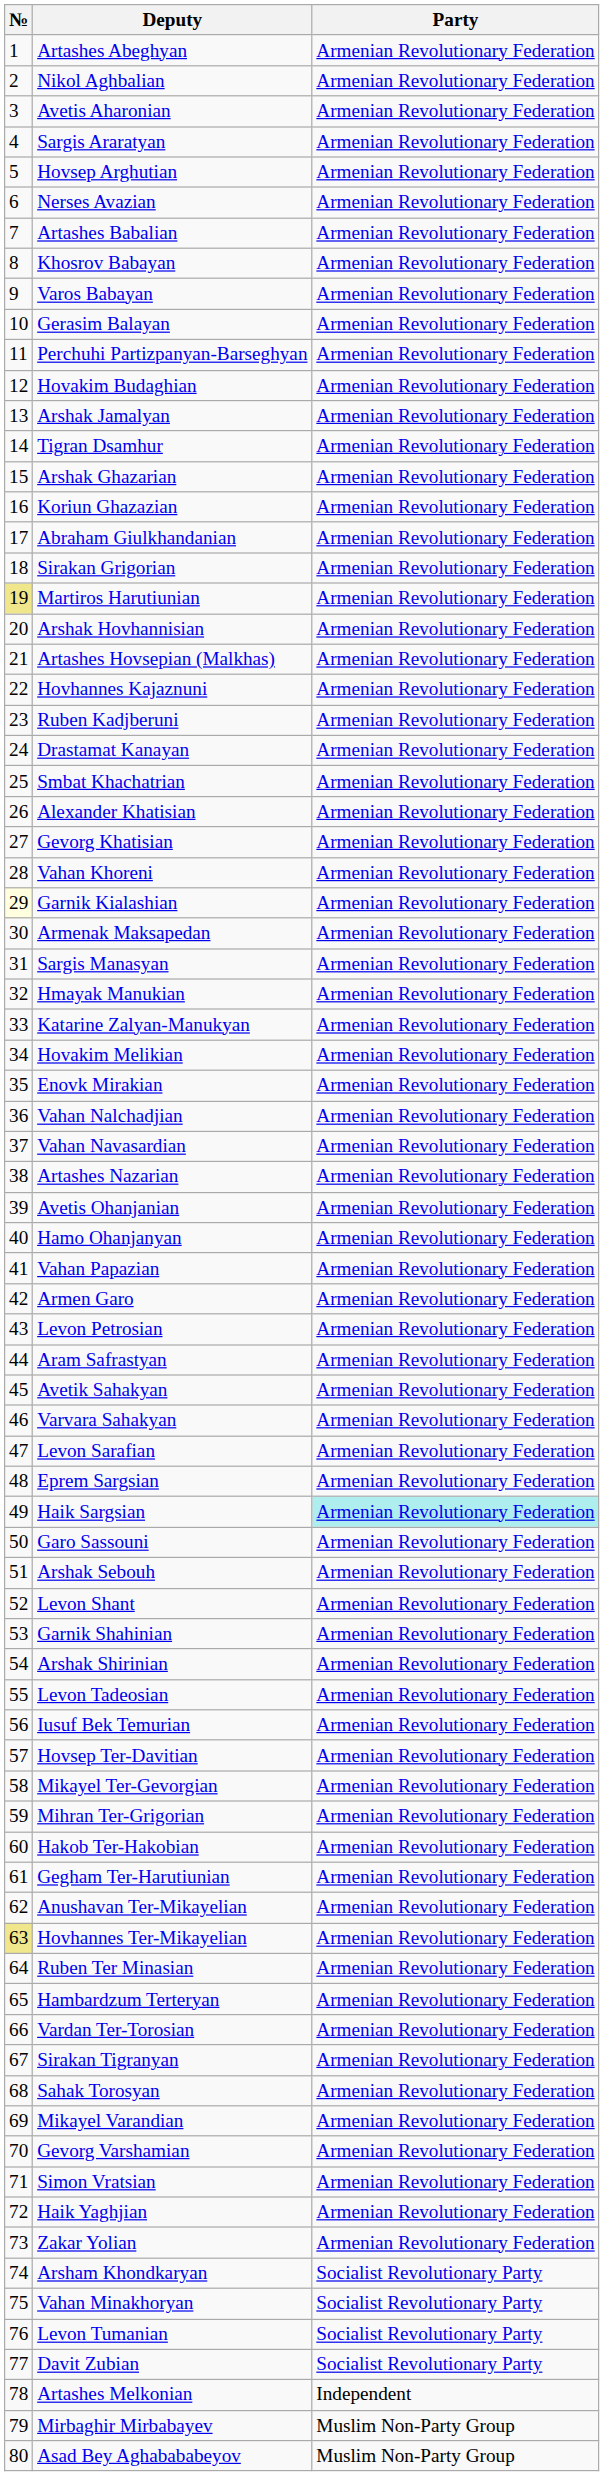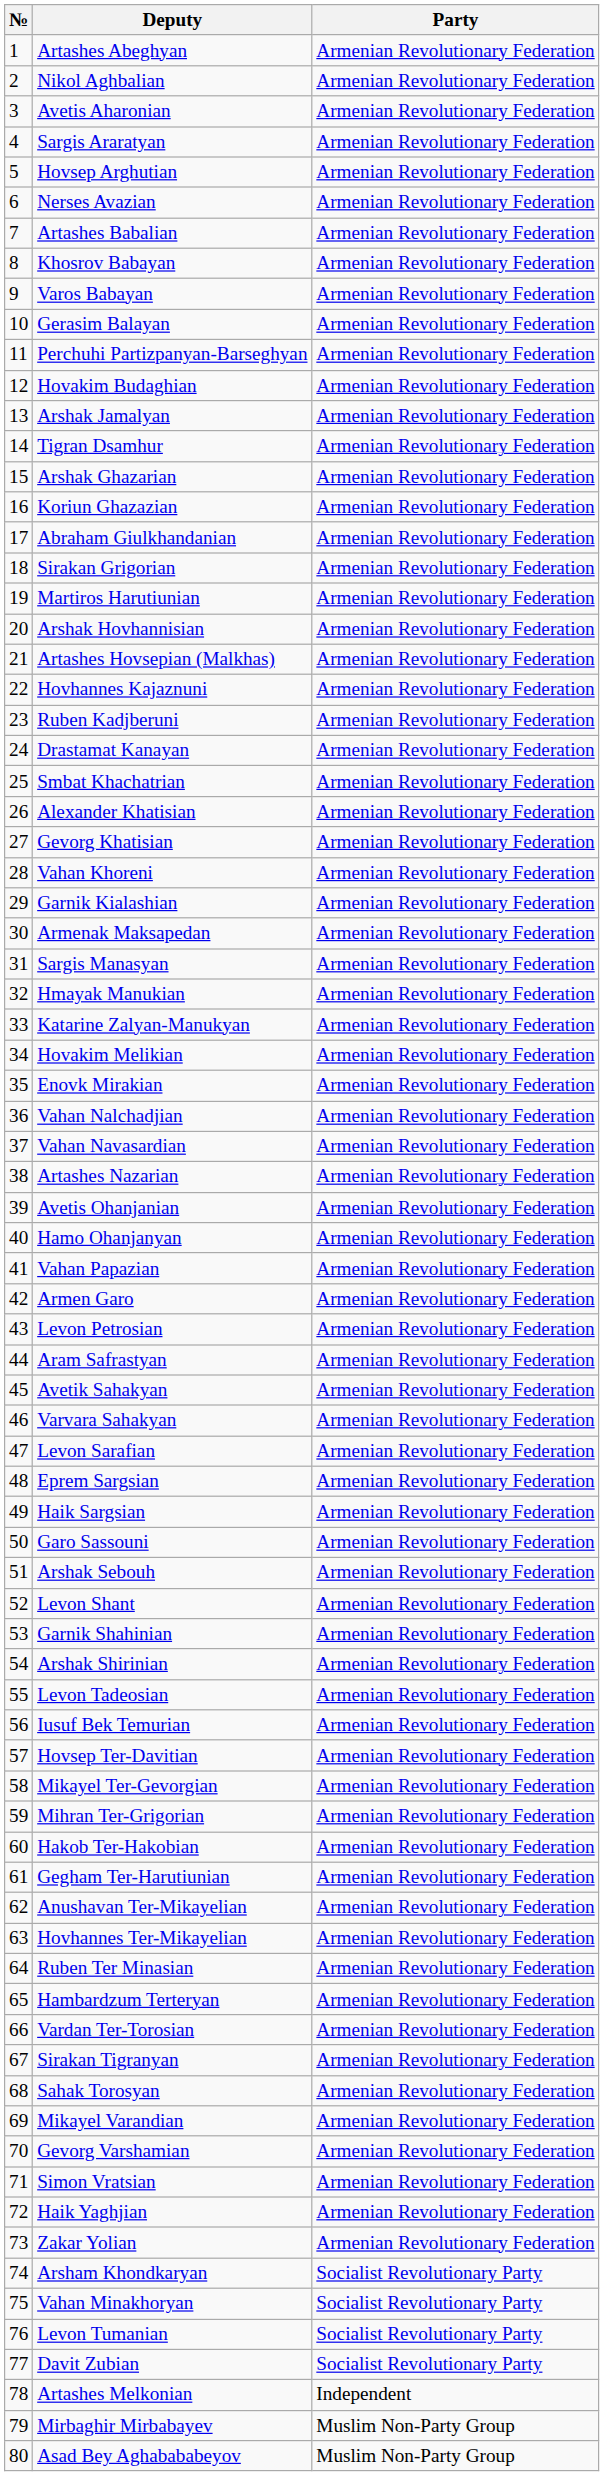(19, 598) khaki background -> (19, 598) no background
(19, 902) lightyellow background -> (19, 902) no background
(456, 1511) paleturquoise background -> (456, 1511) no background
(19, 1938) khaki background -> (19, 1938) no background
